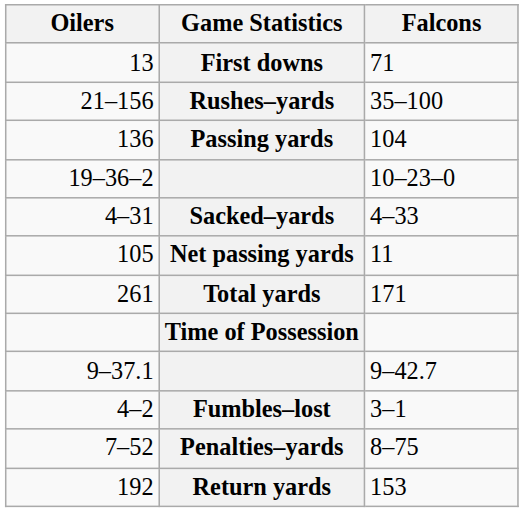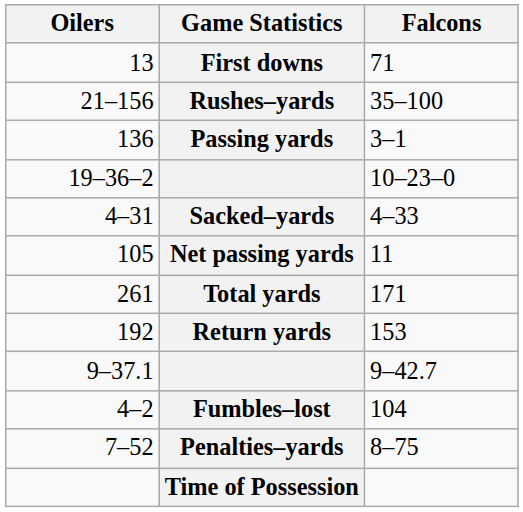(388, 139) 104 -> (388, 139) 3–1
rows swapped: (135, 486) <-> (82, 333)
(388, 409) 3–1 -> (388, 409) 104
